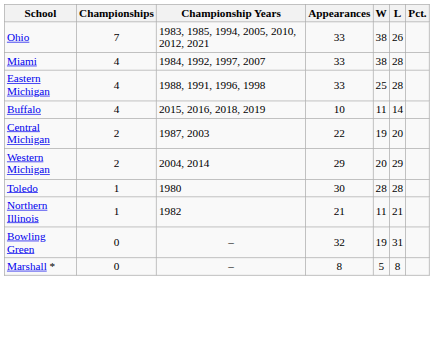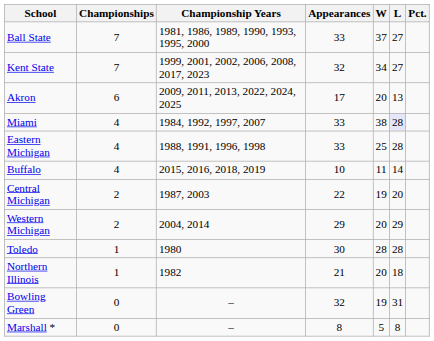+ row: (29, 37)
- row: (18, 37)
+ row: (30, 67)
+ row: (21, 98)
(398, 61) no background -> (398, 122) lavender background
(381, 212) 11 -> (381, 272) 20
(398, 212) 21 -> (398, 272) 18
